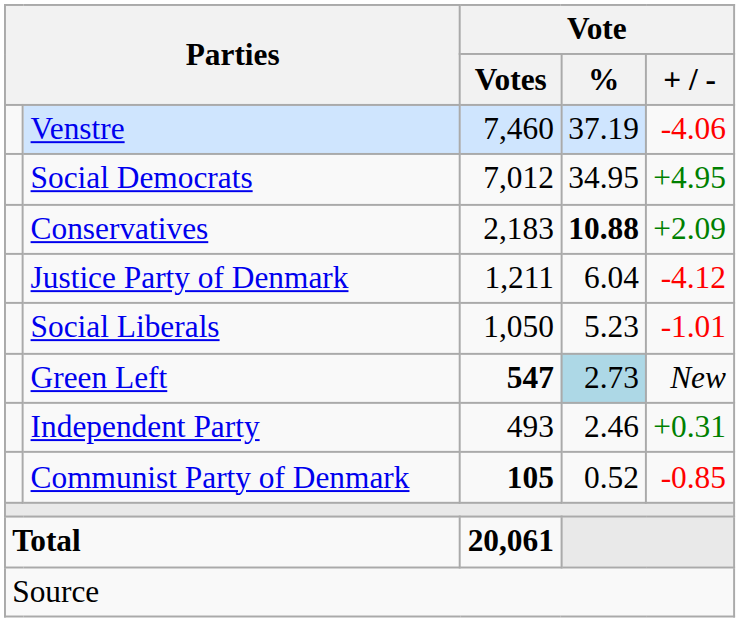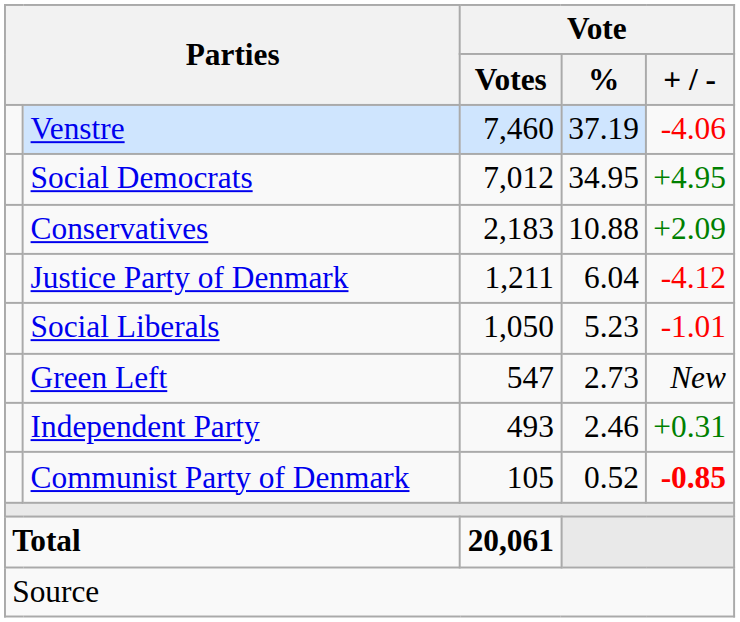(604, 228) bold -> (604, 228) normal
(530, 377) bold -> (530, 377) normal
(611, 377) lightblue background -> (611, 377) no background
(530, 476) bold -> (530, 476) normal
(693, 476) normal -> (693, 476) bold
